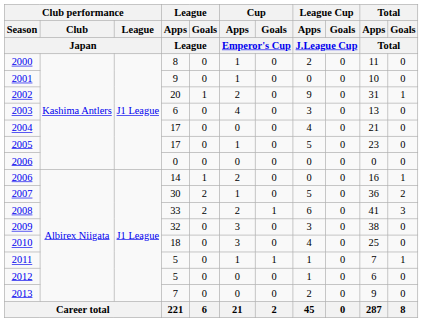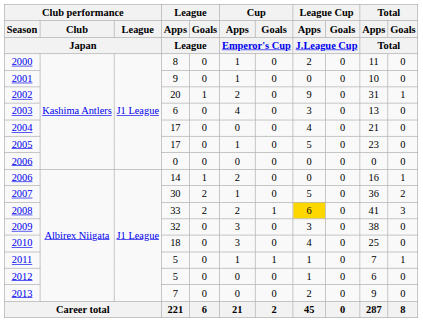(309, 210) no background -> (309, 210) gold background
